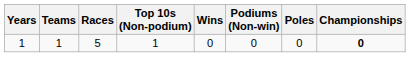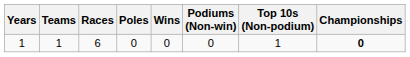columns swapped: (299, 20) <-> (155, 20)
(98, 43) 5 -> (98, 43) 6
